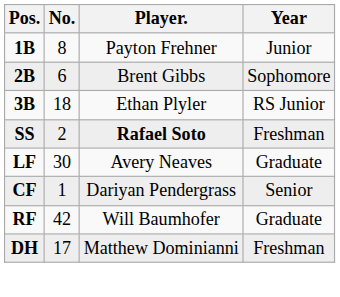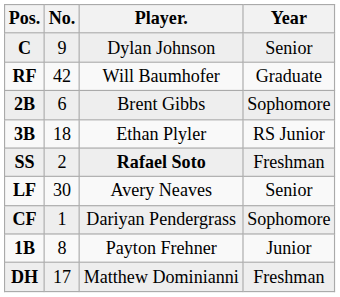+ row: (25, 47)
rows swapped: (25, 47) <-> (25, 219)
(289, 162) Graduate -> (289, 190) Senior
(289, 190) Senior -> (289, 219) Sophomore
